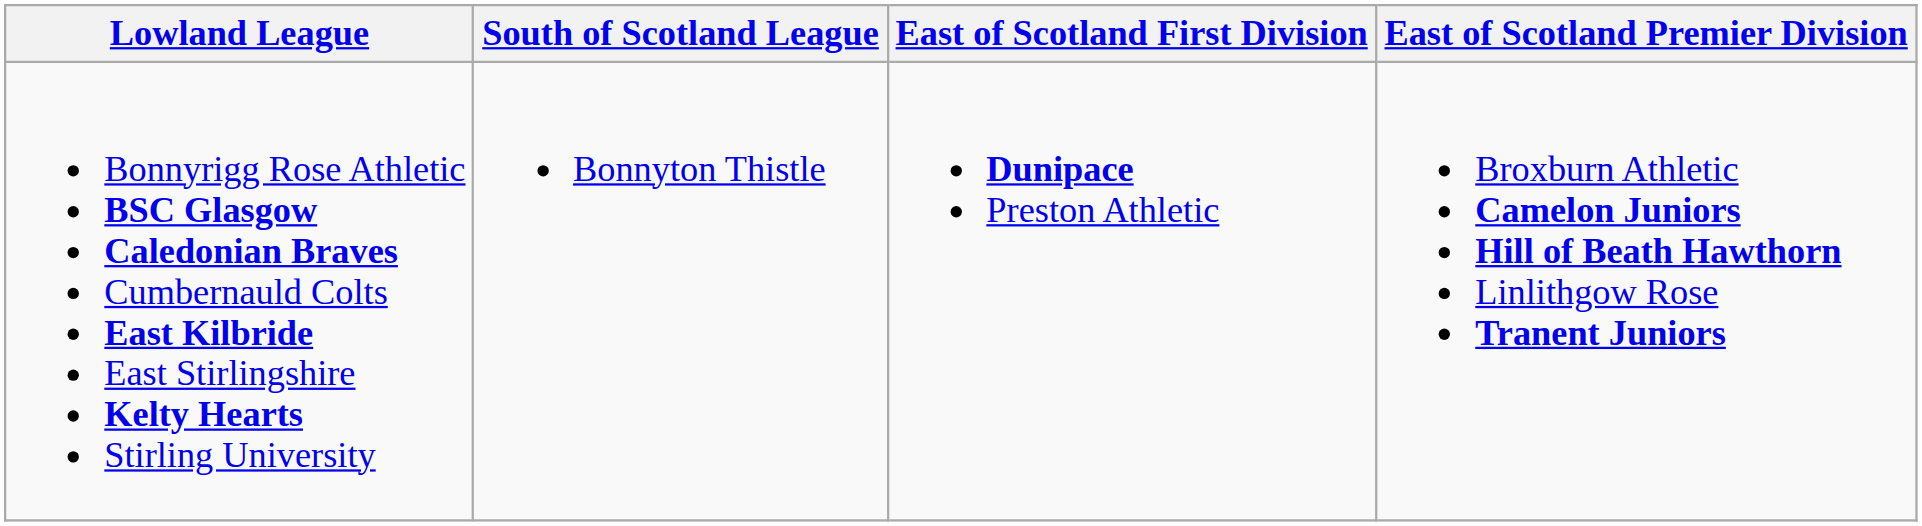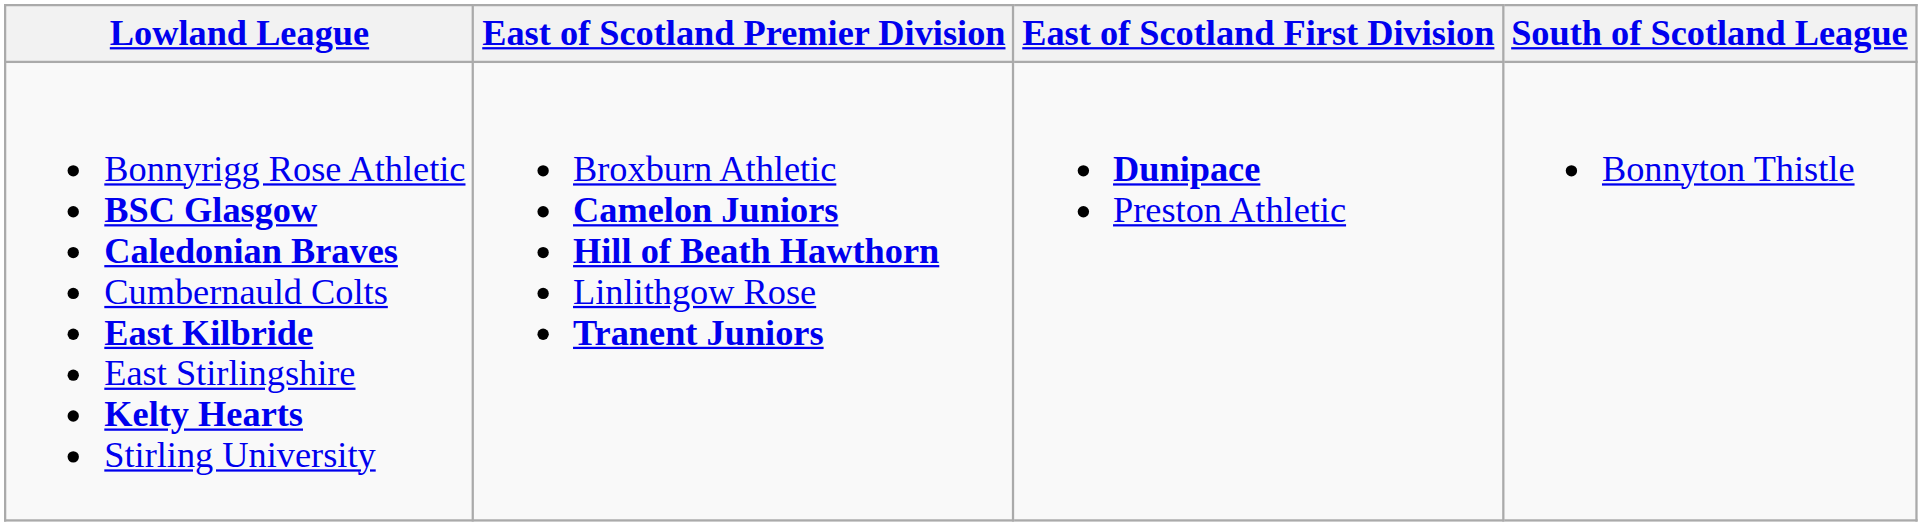columns swapped: (1646, 33) <-> (681, 33)
